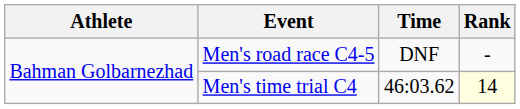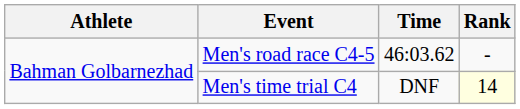(419, 54) DNF -> (419, 54) 46:03.62
(419, 87) 46:03.62 -> (419, 87) DNF
